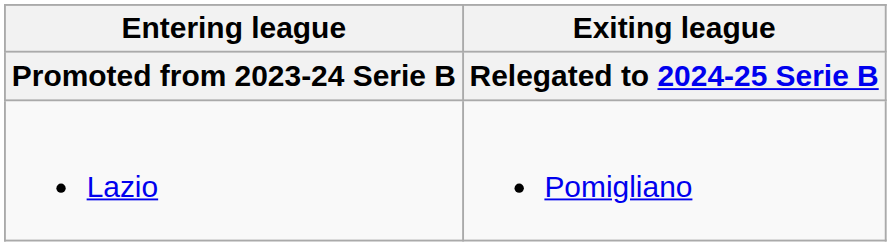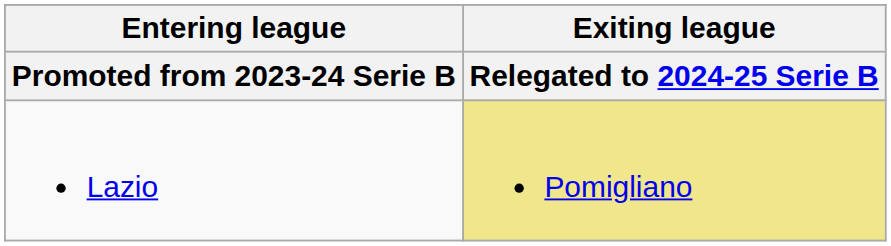(674, 187) no background -> (674, 187) khaki background
